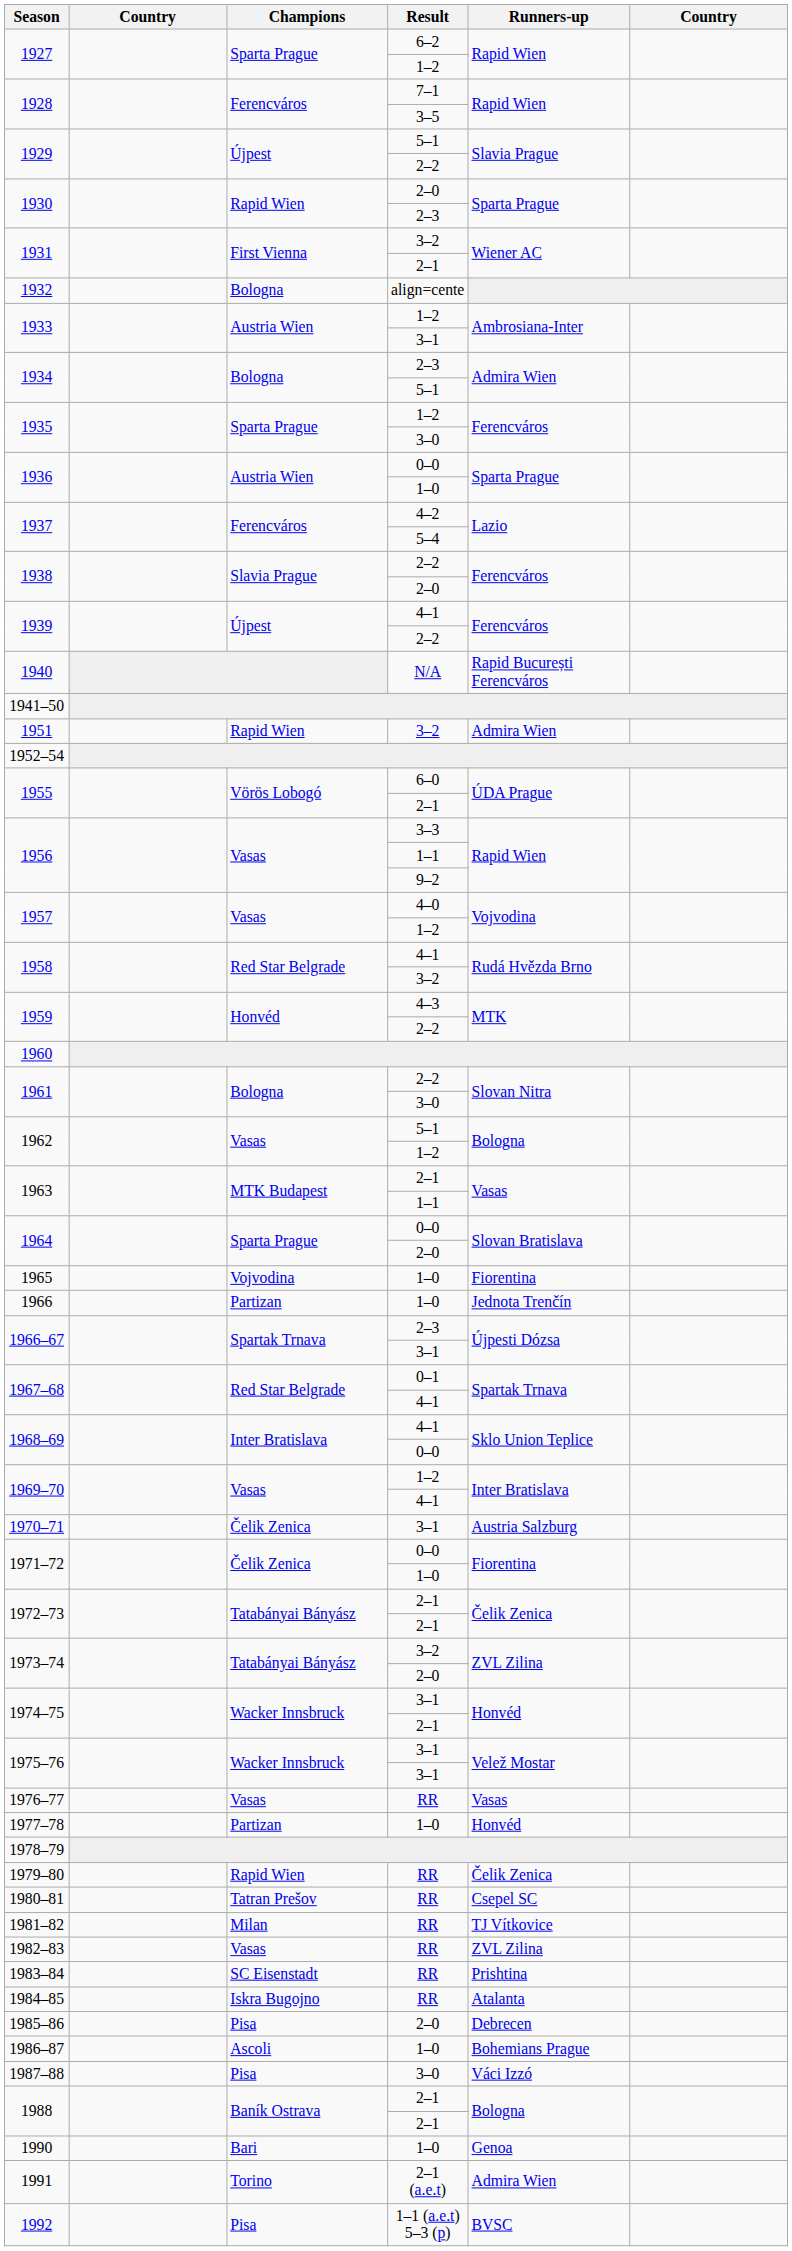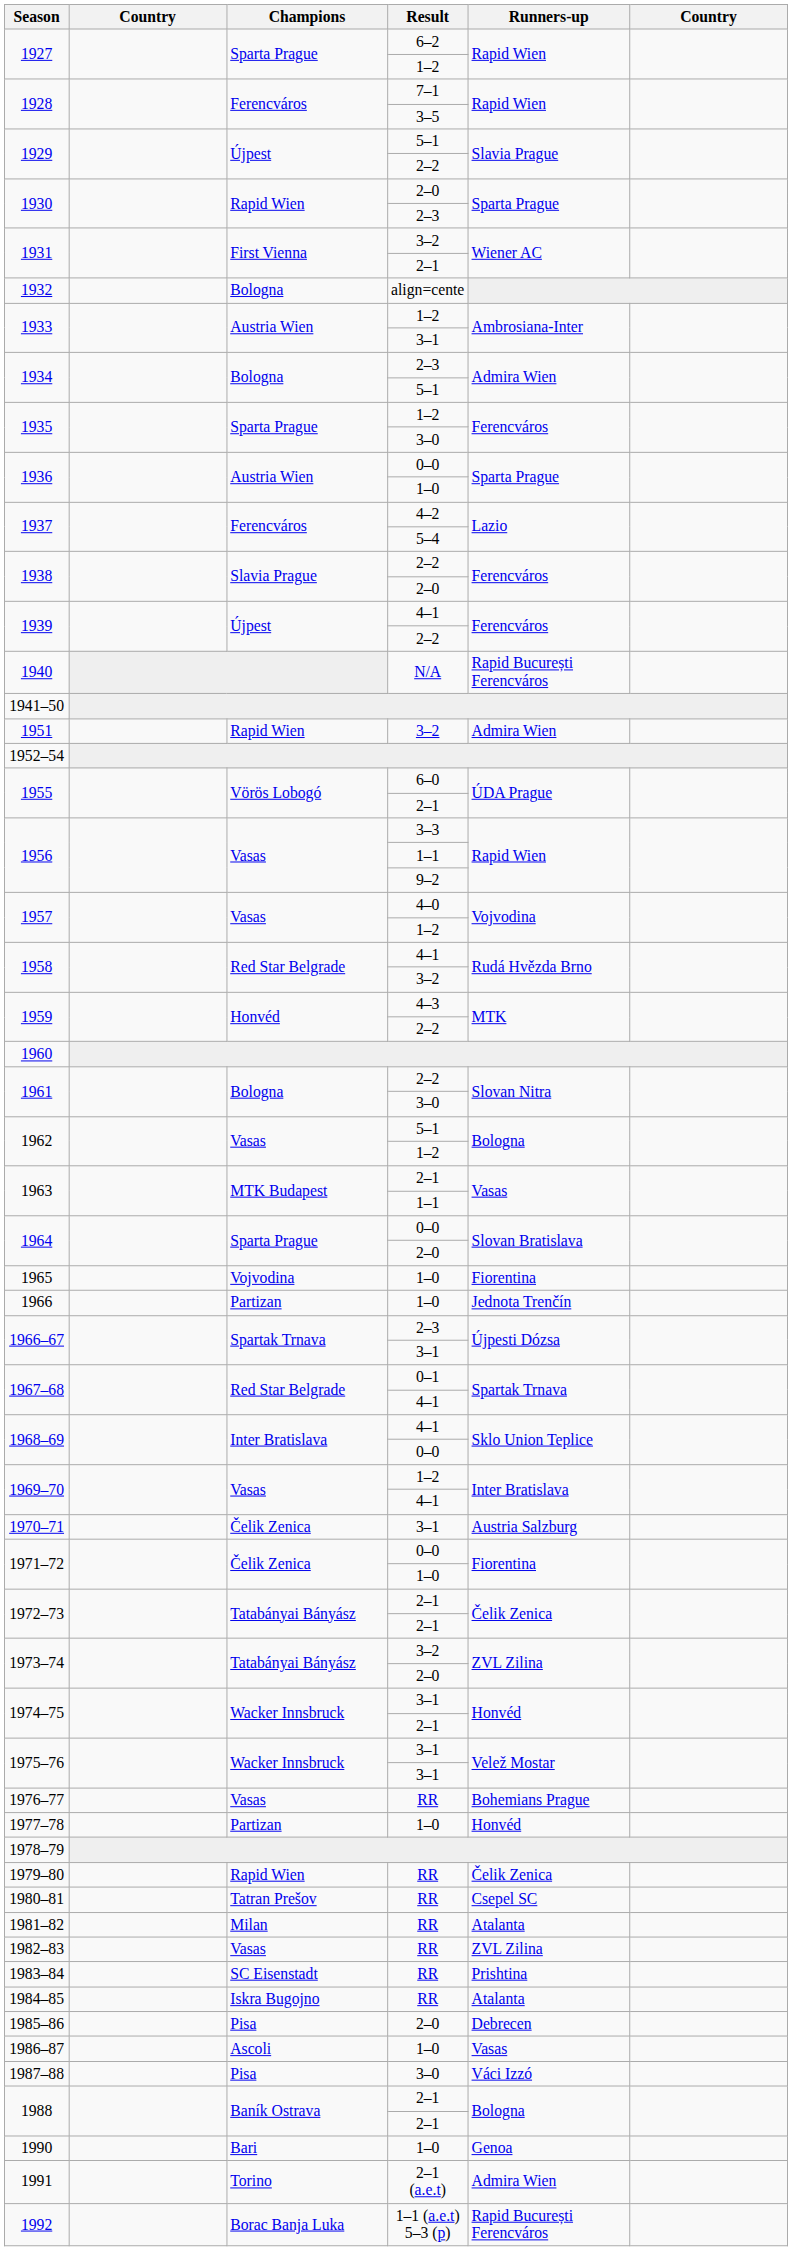(489, 1800) Vasas -> (531, 1800) Bohemians Prague
(512, 1924) TJ Vítkovice -> (498, 1924) Atalanta
(531, 2048) Bohemians Prague -> (489, 2048) Vasas
(243, 2224) Pisa -> (287, 2224) Borac Banja Luka
(492, 2224) BVSC -> (522, 2224) Rapid București Ferencváros
